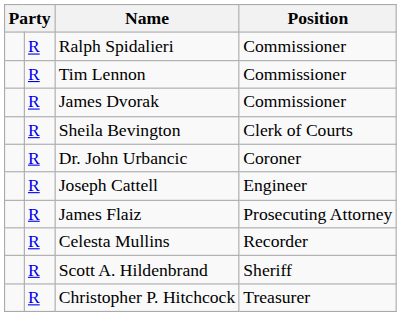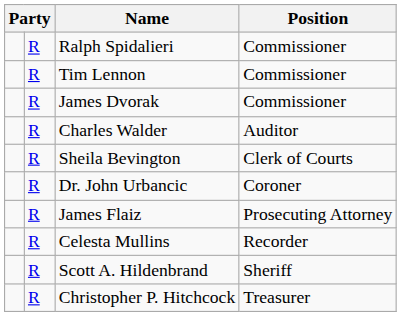+ row: (113, 130)
- row: (108, 185)
